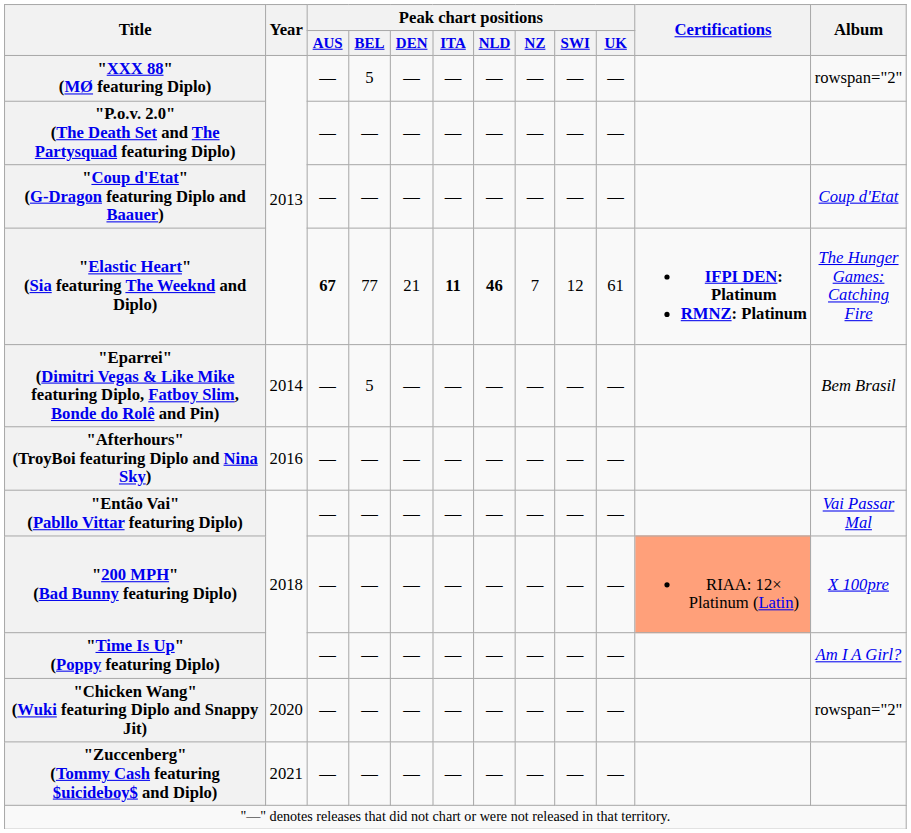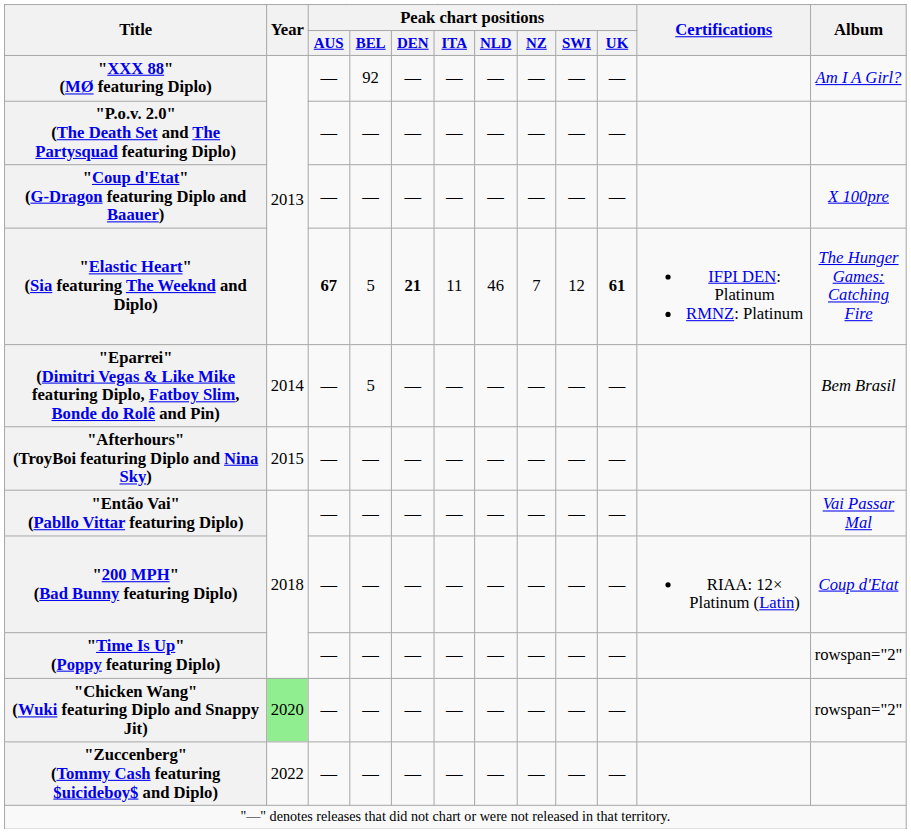(369, 78) 5 -> (371, 78) 92
(859, 78) rowspan="2" -> (859, 78) Am I A Girl?
(859, 196) Coup d'Etat -> (859, 196) X 100pre
(369, 286) 77 -> (371, 286) 5
(412, 286) normal -> (413, 286) bold
(453, 286) bold -> (454, 286) normal
(494, 286) bold -> (496, 286) normal
(616, 286) normal -> (617, 286) bold
(723, 296) bold -> (724, 296) normal
(286, 458) 2016 -> (287, 458) 2015
(723, 594) lightsalmon background -> (724, 594) no background
(859, 584) X 100pre -> (859, 584) Coup d'Etat
(859, 655) Am I A Girl? -> (859, 655) rowspan="2"
(286, 709) no background -> (287, 709) lightgreen background
(286, 773) 2021 -> (287, 773) 2022
